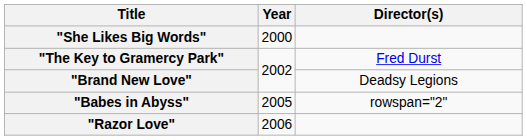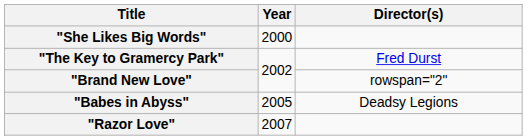(409, 80) Deadsy Legions -> (409, 80) rowspan="2"
(409, 102) rowspan="2" -> (409, 102) Deadsy Legions
(277, 124) 2006 -> (277, 124) 2007
